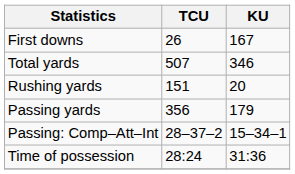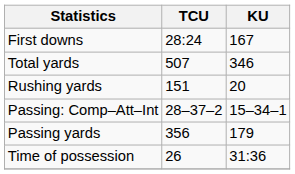(173, 40) 26 -> (184, 40) 28:24
rows swapped: (54, 110) <-> (83, 133)
(184, 156) 28:24 -> (173, 156) 26
